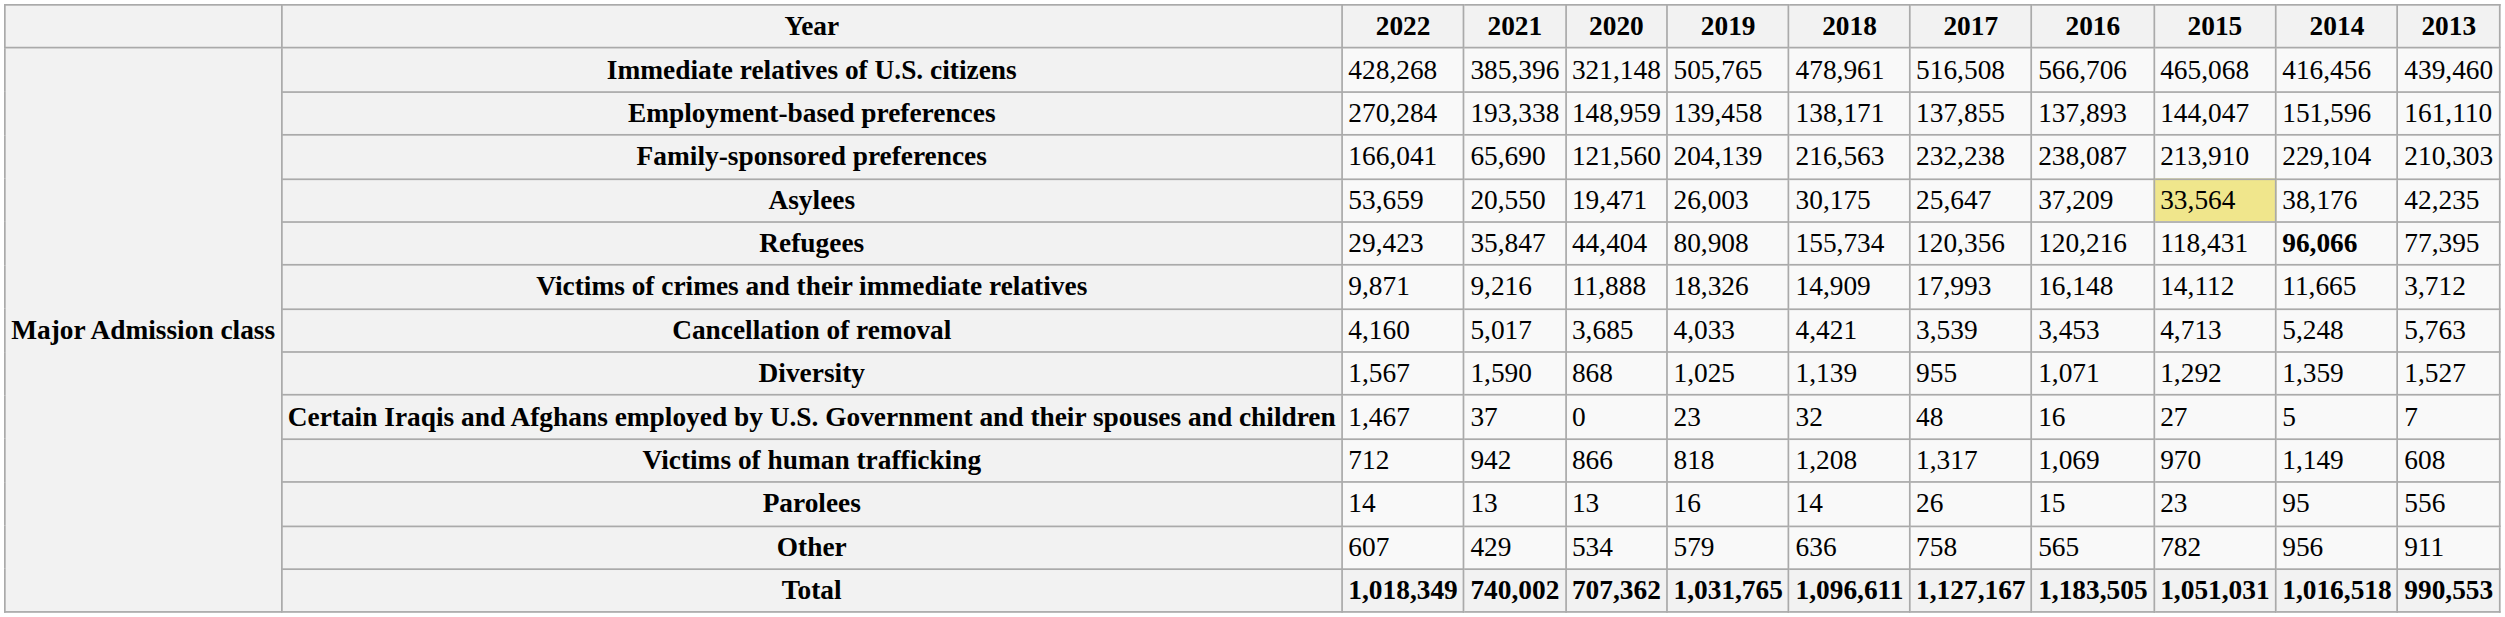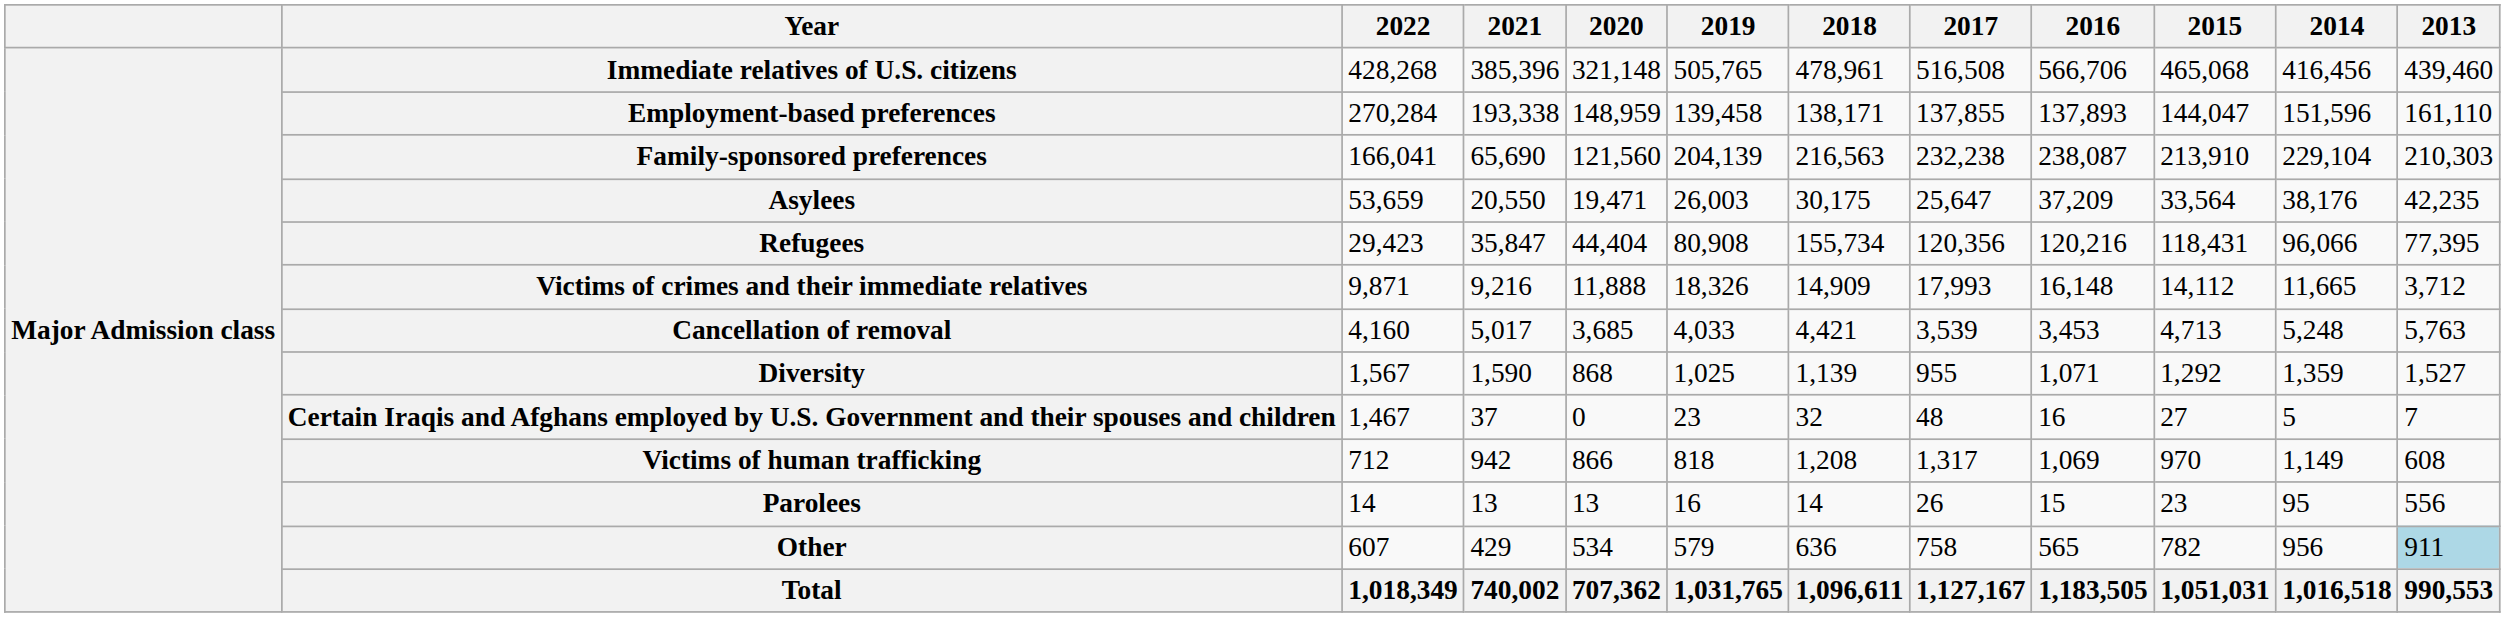(2198, 199) khaki background -> (2198, 199) no background
(2320, 243) bold -> (2320, 243) normal
(2424, 546) no background -> (2424, 546) lightblue background
